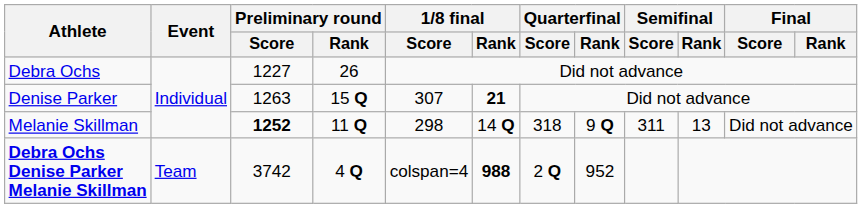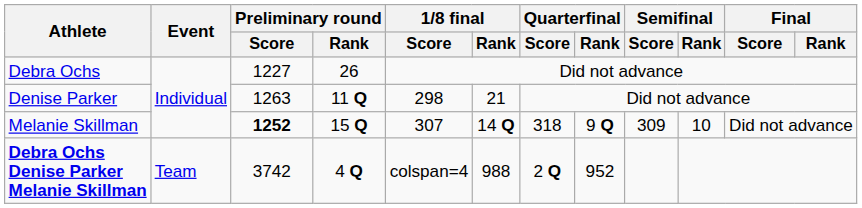(349, 98) 15 Q -> (349, 98) 11 Q
(429, 98) 307 -> (429, 98) 298
(496, 98) bold -> (496, 98) normal
(349, 125) 11 Q -> (349, 125) 15 Q
(429, 125) 298 -> (429, 125) 307
(651, 125) 311 -> (651, 125) 309
(701, 125) 13 -> (701, 125) 10
(496, 171) bold -> (496, 171) normal
